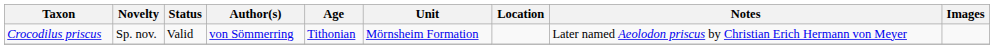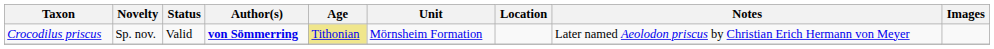(251, 34) normal -> (253, 34) bold
(331, 34) no background -> (335, 34) khaki background
